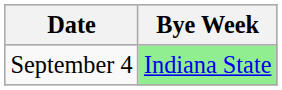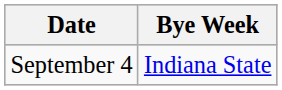(208, 64) lightgreen background -> (208, 64) no background
